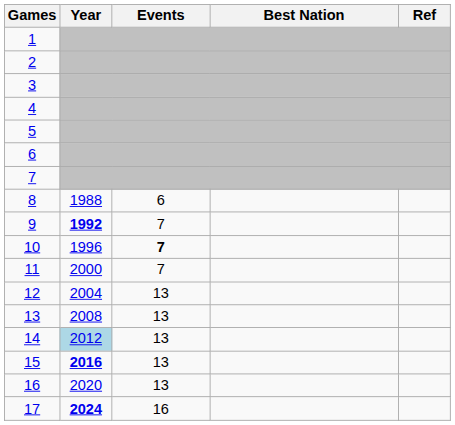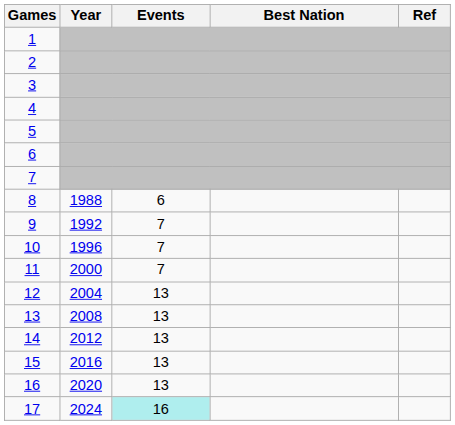(86, 223) bold -> (86, 223) normal
(161, 246) bold -> (161, 246) normal
(86, 339) lightblue background -> (86, 339) no background
(86, 362) bold -> (86, 362) normal
(86, 408) bold -> (86, 408) normal
(161, 408) no background -> (161, 408) paleturquoise background
